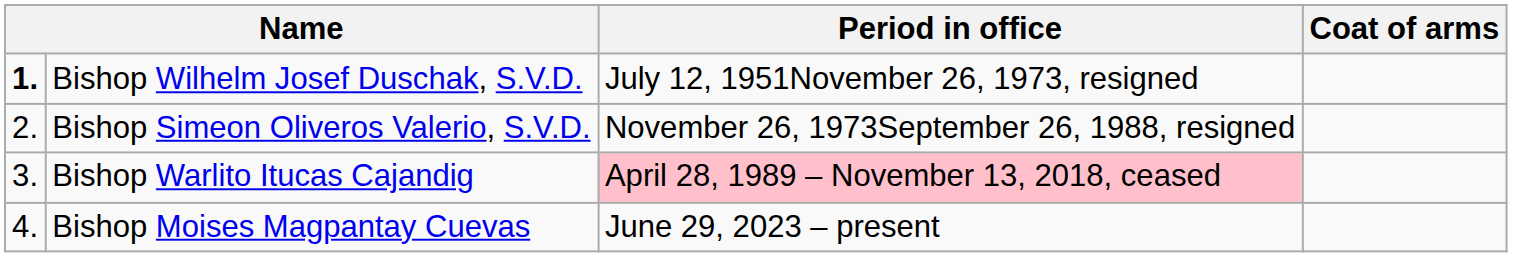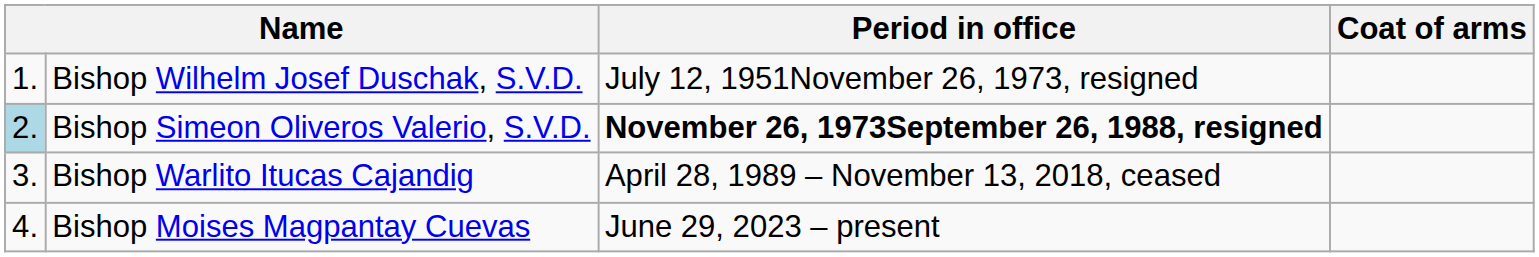(25, 78) bold -> (25, 78) normal
(25, 127) no background -> (25, 127) lightblue background
(950, 127) normal -> (964, 127) bold
(913, 176) pink background -> (913, 176) no background
